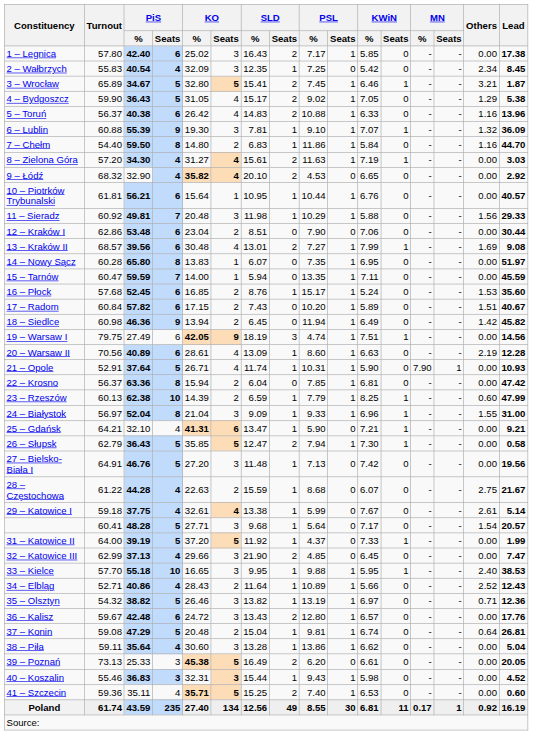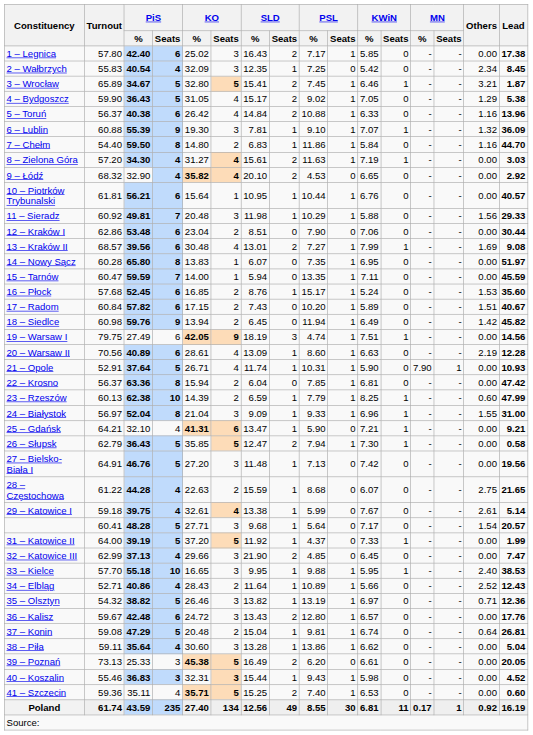(255, 114) 14.83 -> (255, 114) 14.84
(138, 322) 46.36 -> (138, 322) 59.76
(513, 490) 21.67 -> (513, 490) 21.65
(138, 510) 37.75 -> (138, 510) 39.75
